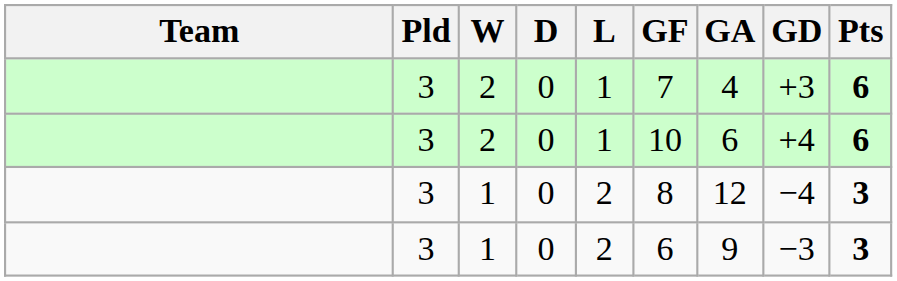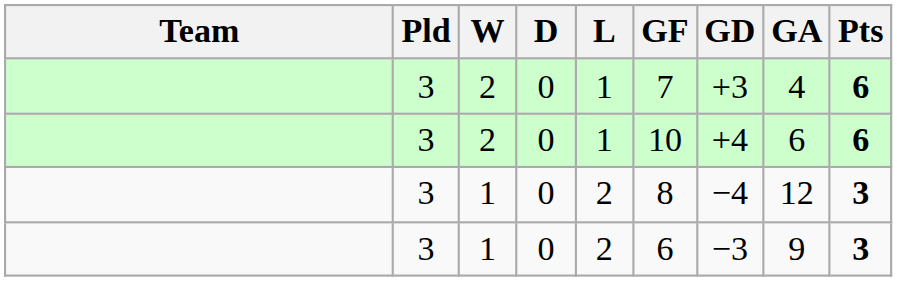columns swapped: (730, 31) <-> (797, 31)
